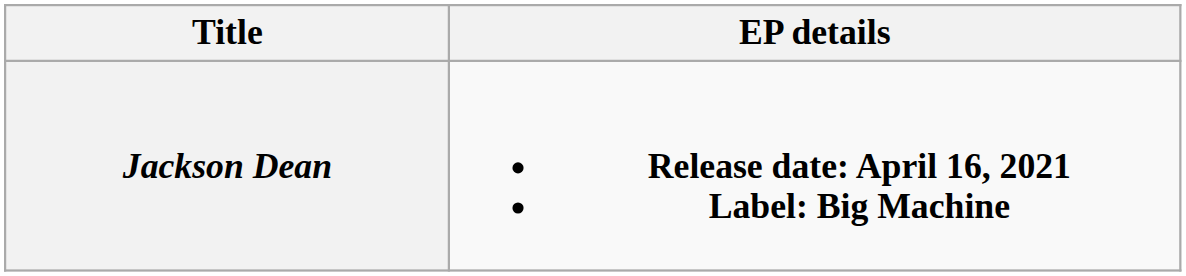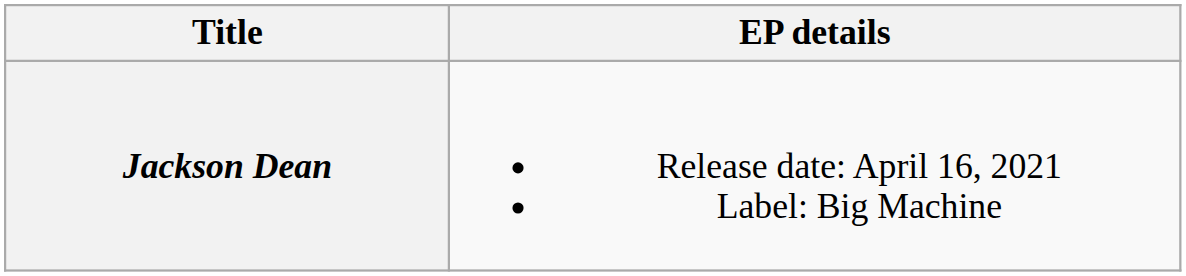(815, 186) bold -> (815, 186) normal
